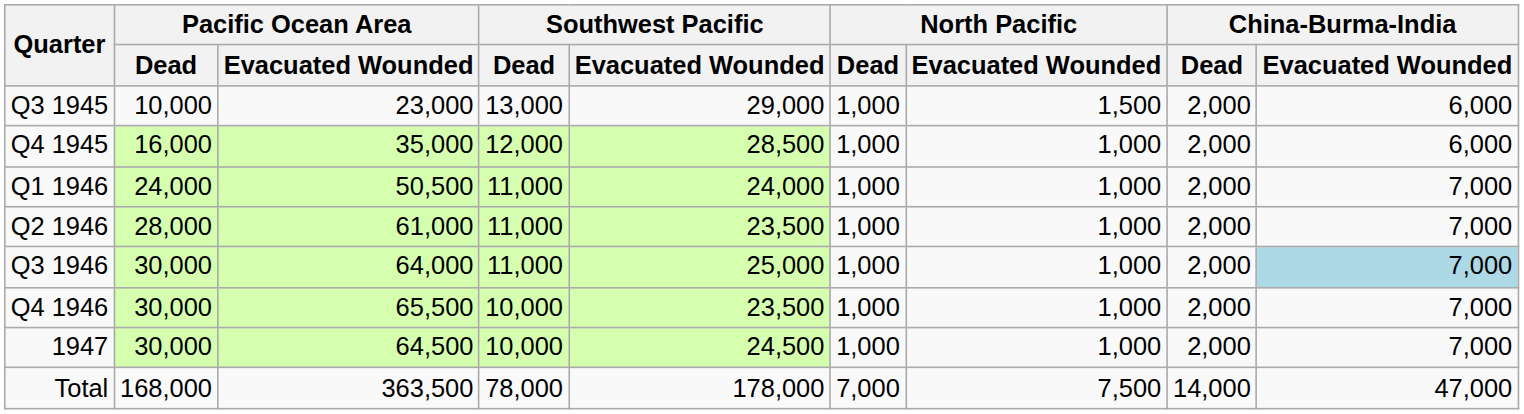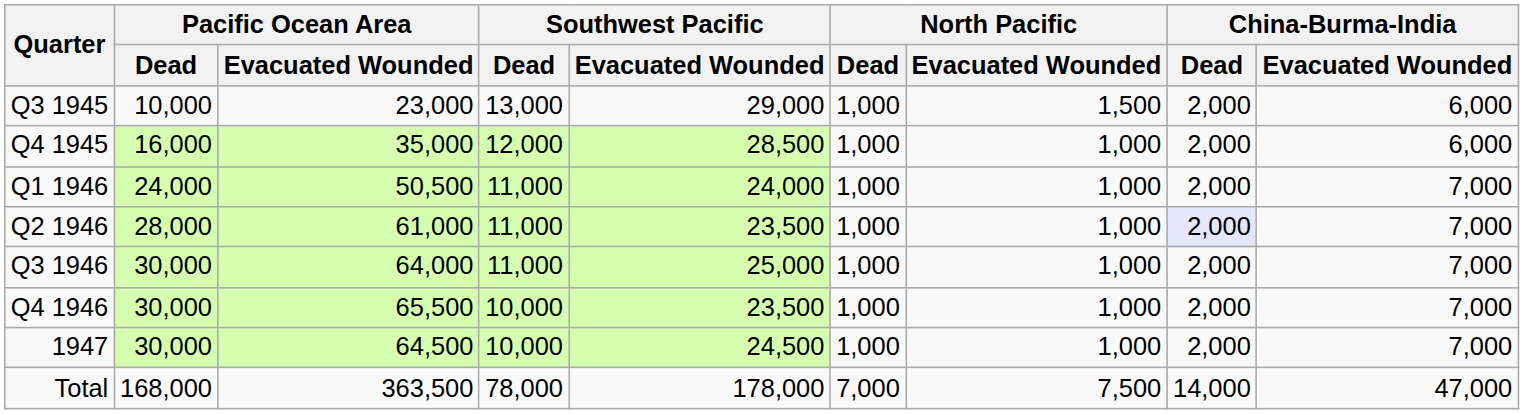(1219, 226) no background -> (1219, 226) lavender background
(1480, 266) lightblue background -> (1480, 266) no background
